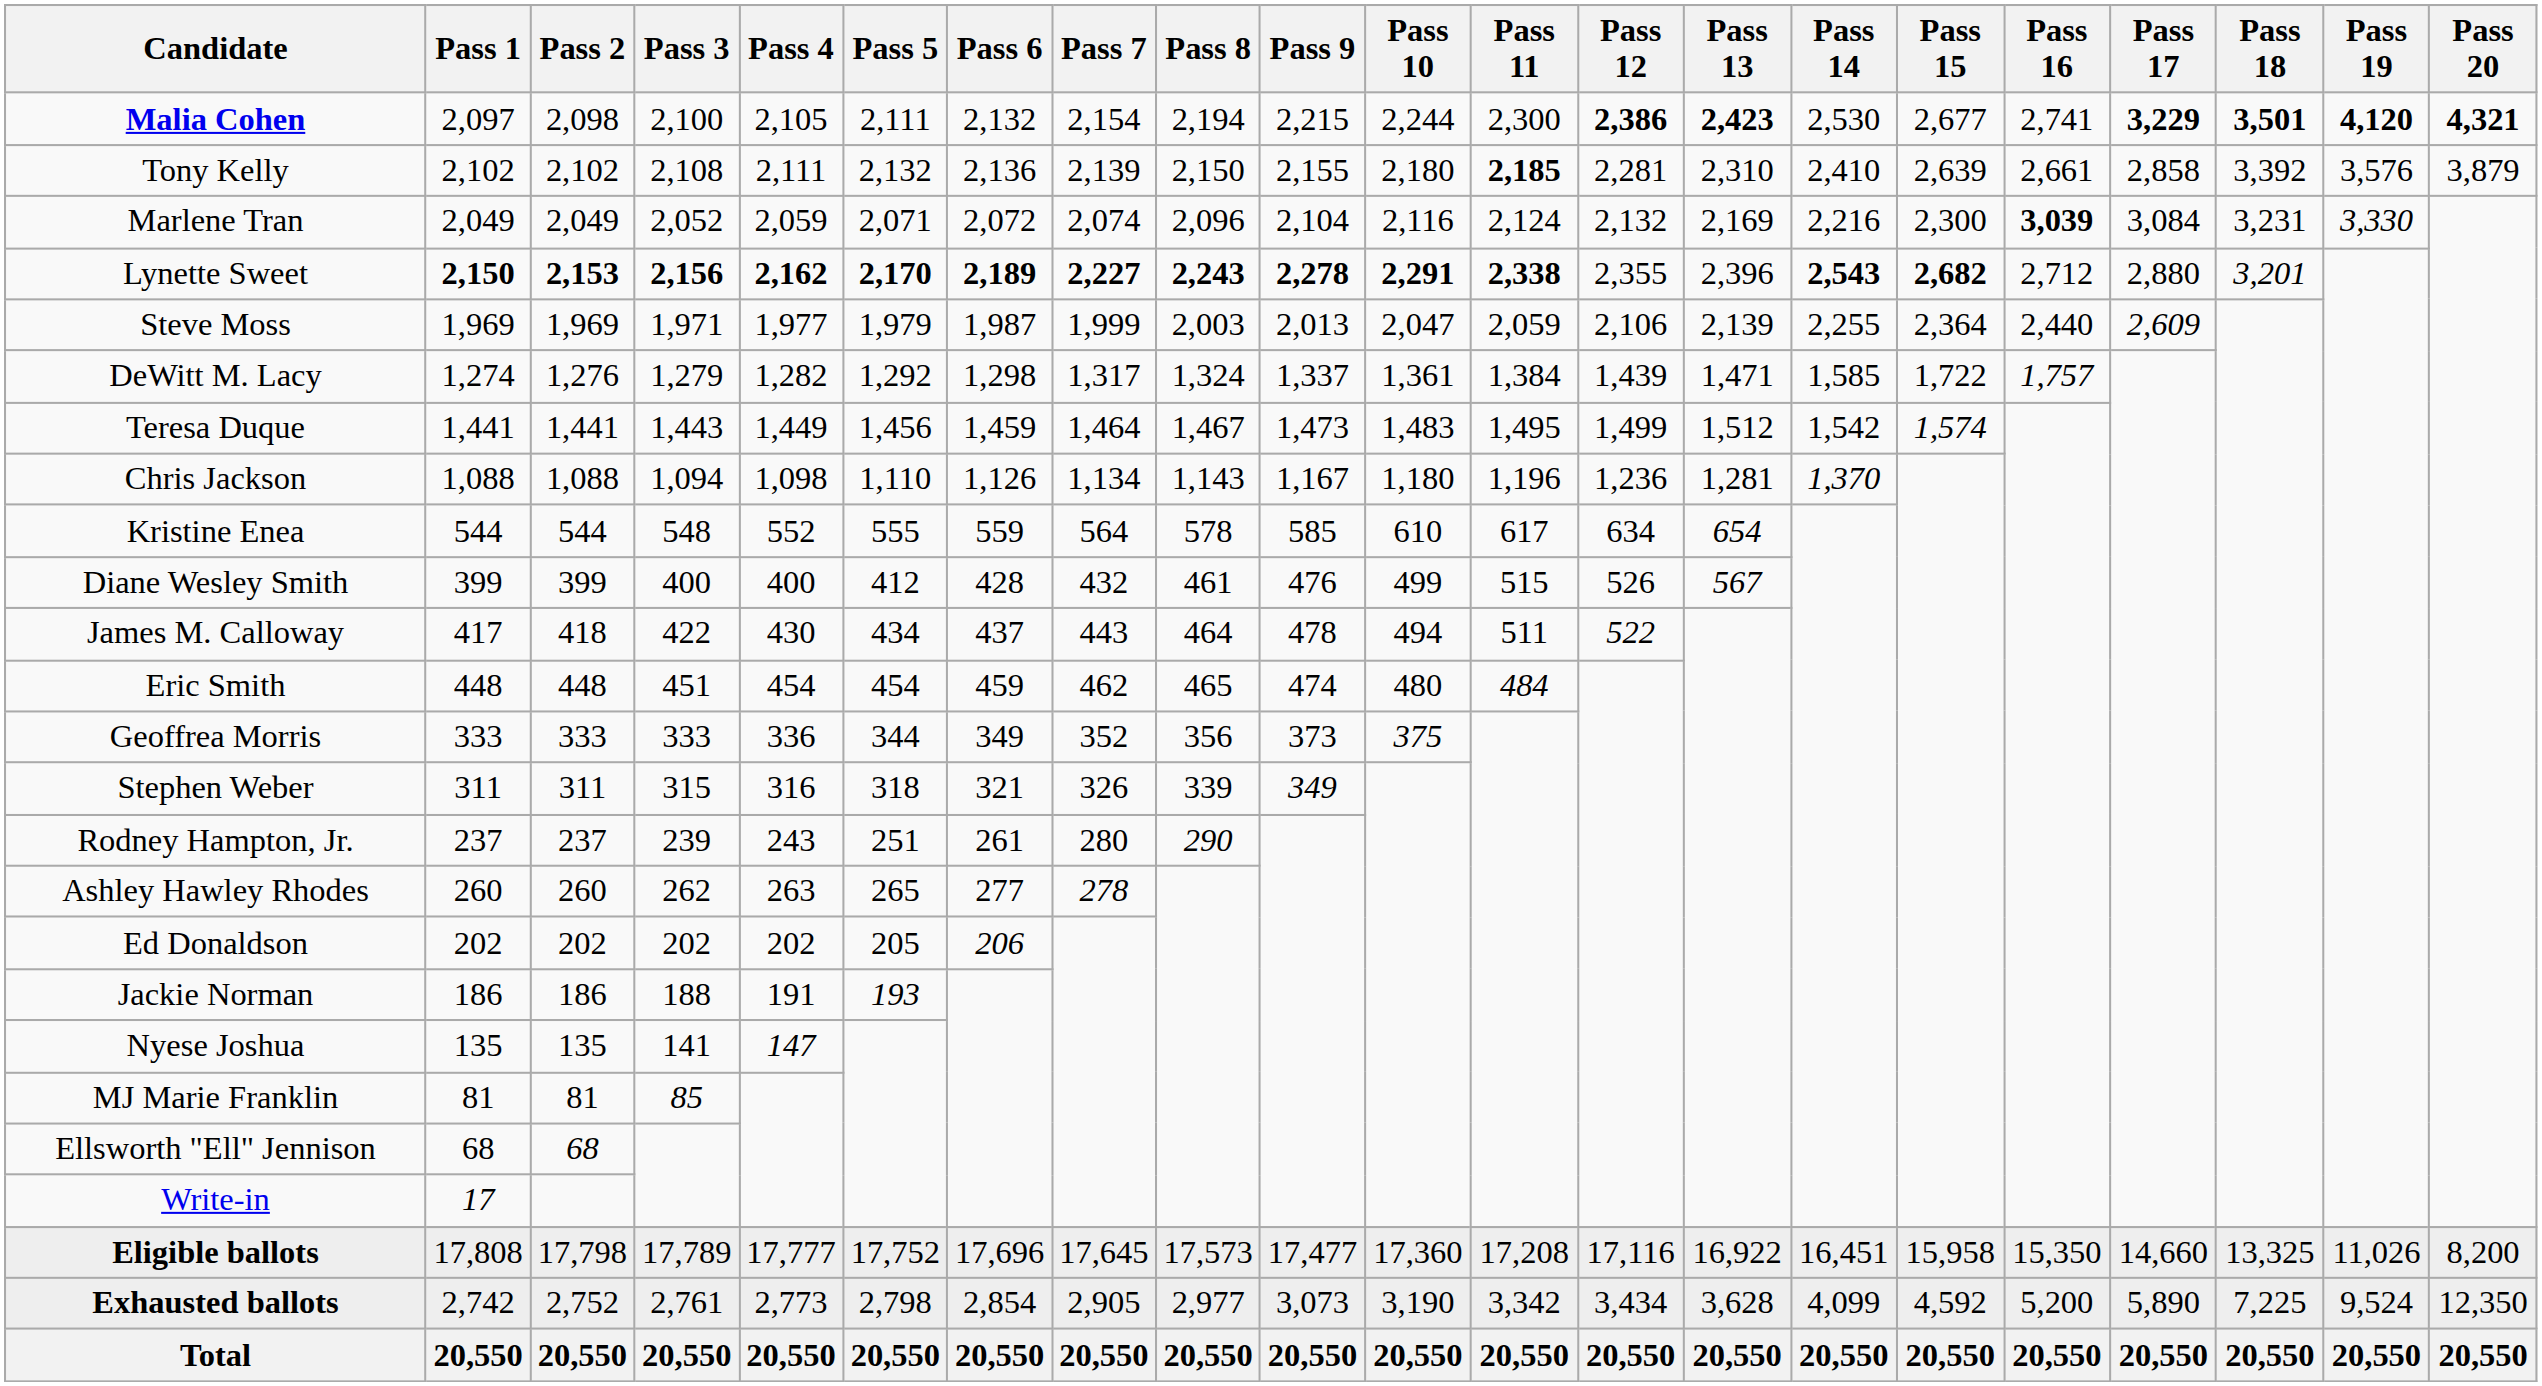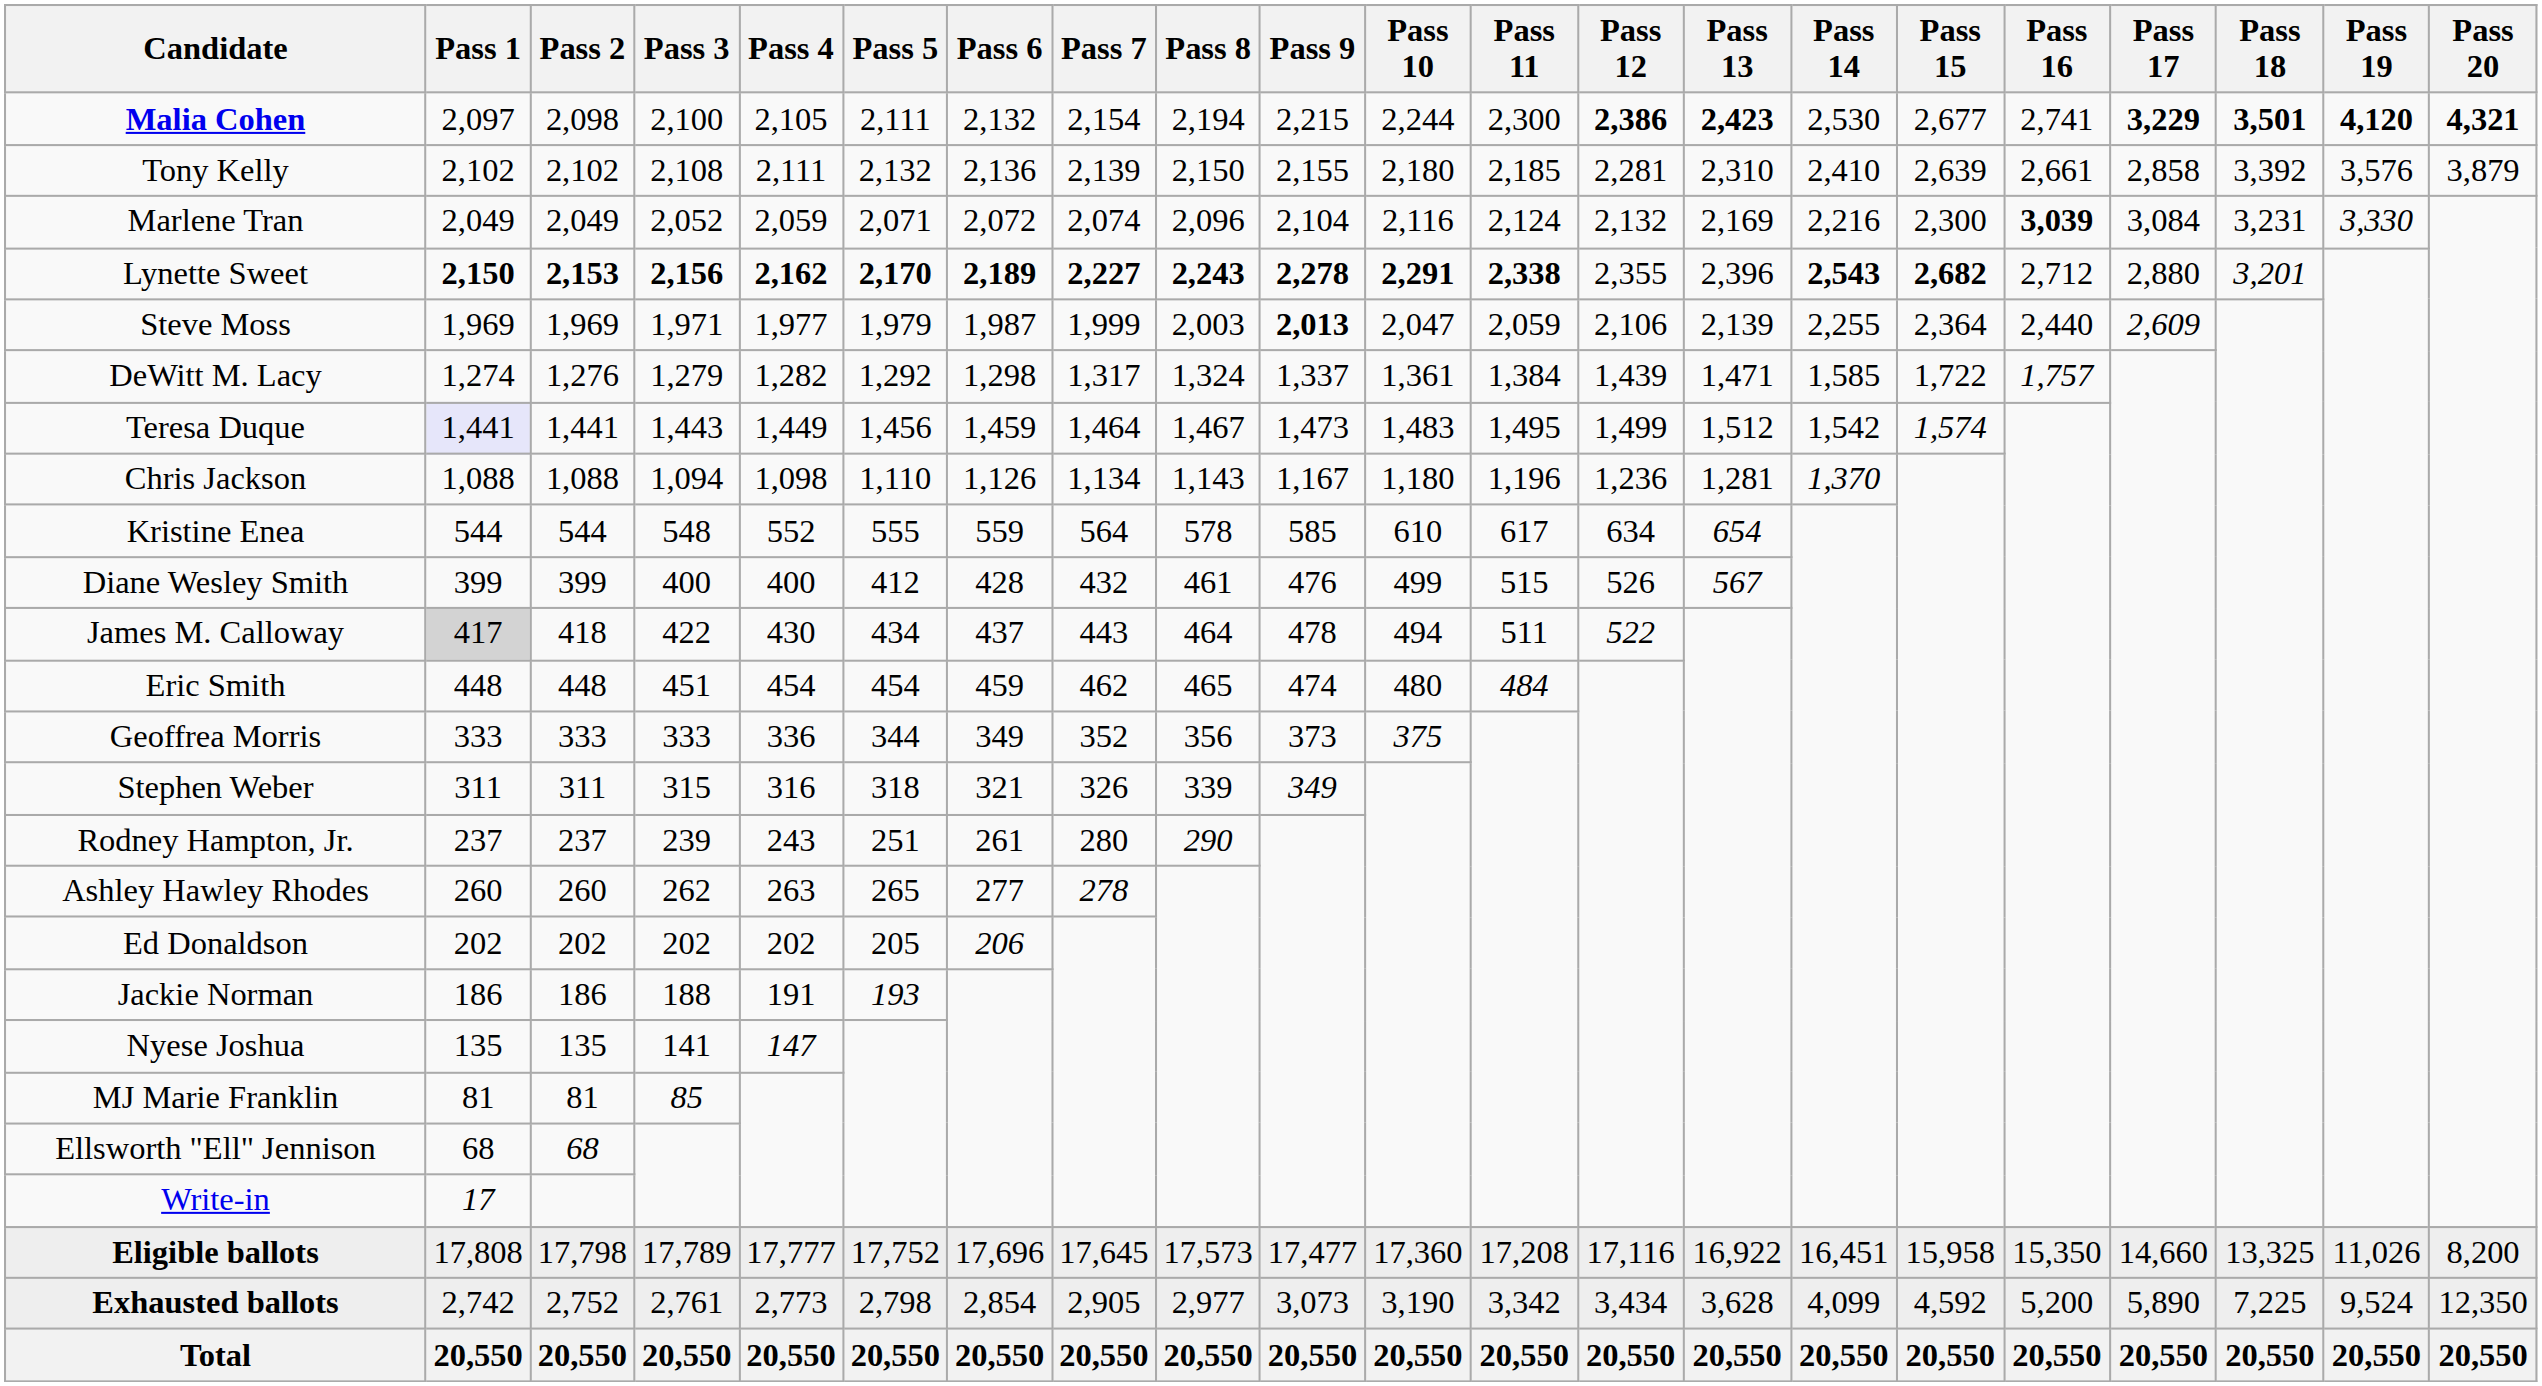(1524, 169) bold -> (1524, 169) normal
(1312, 324) normal -> (1312, 324) bold
(478, 427) no background -> (478, 427) lavender background
(478, 633) no background -> (478, 633) lightgrey background
